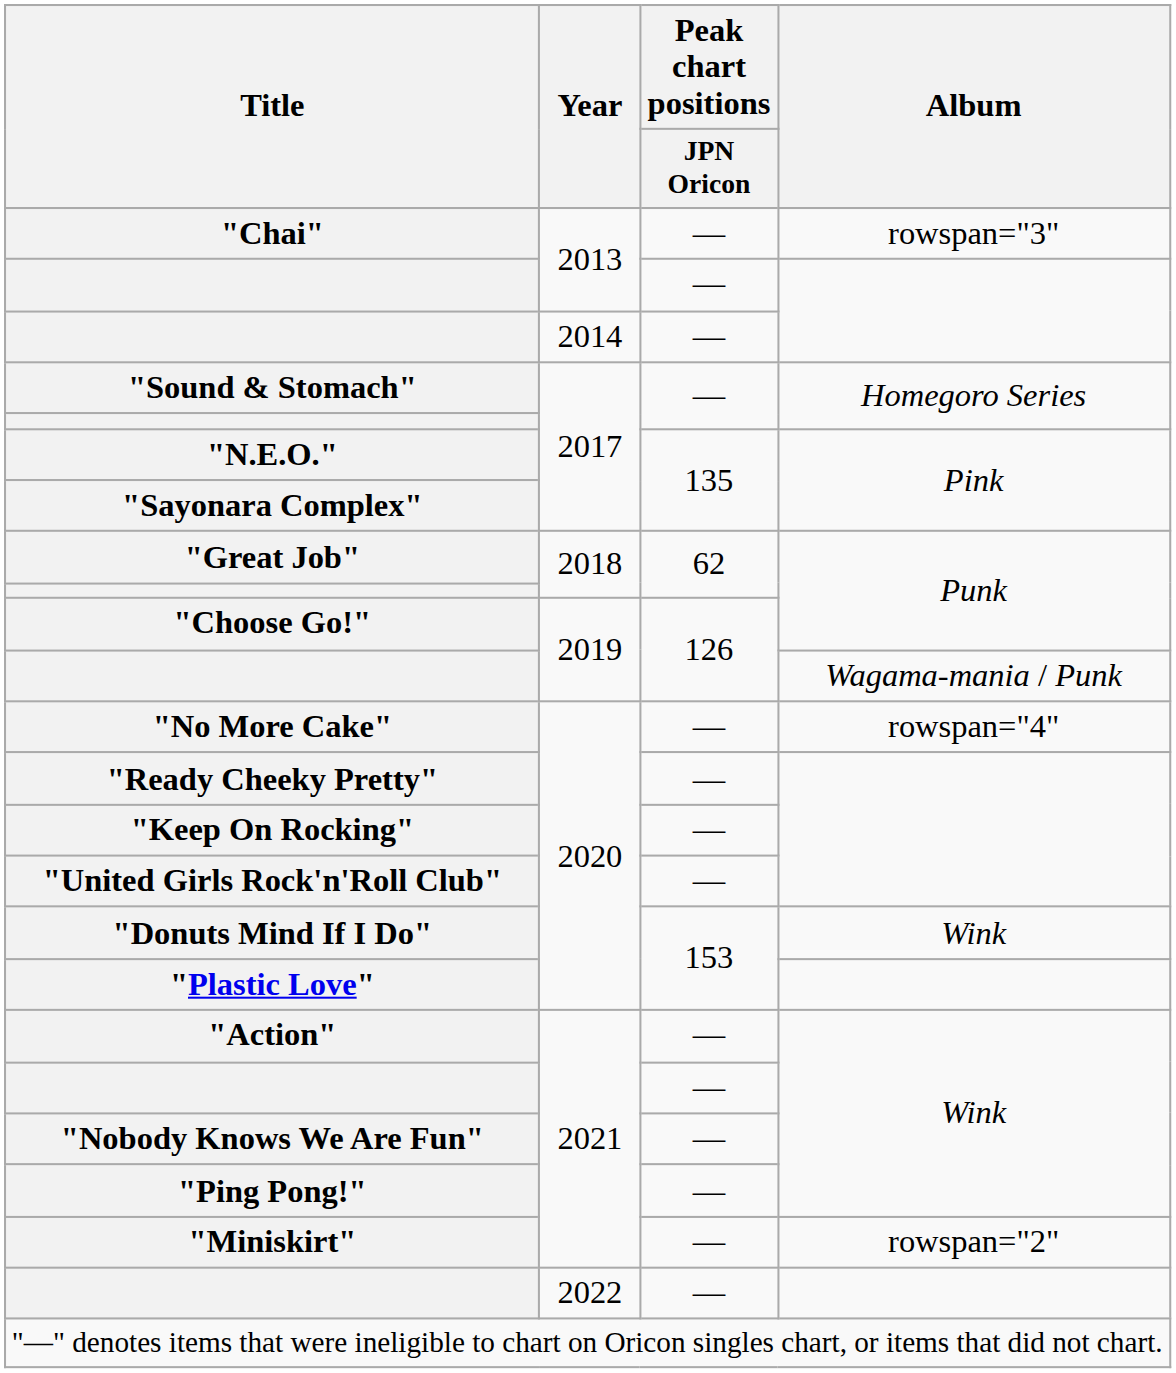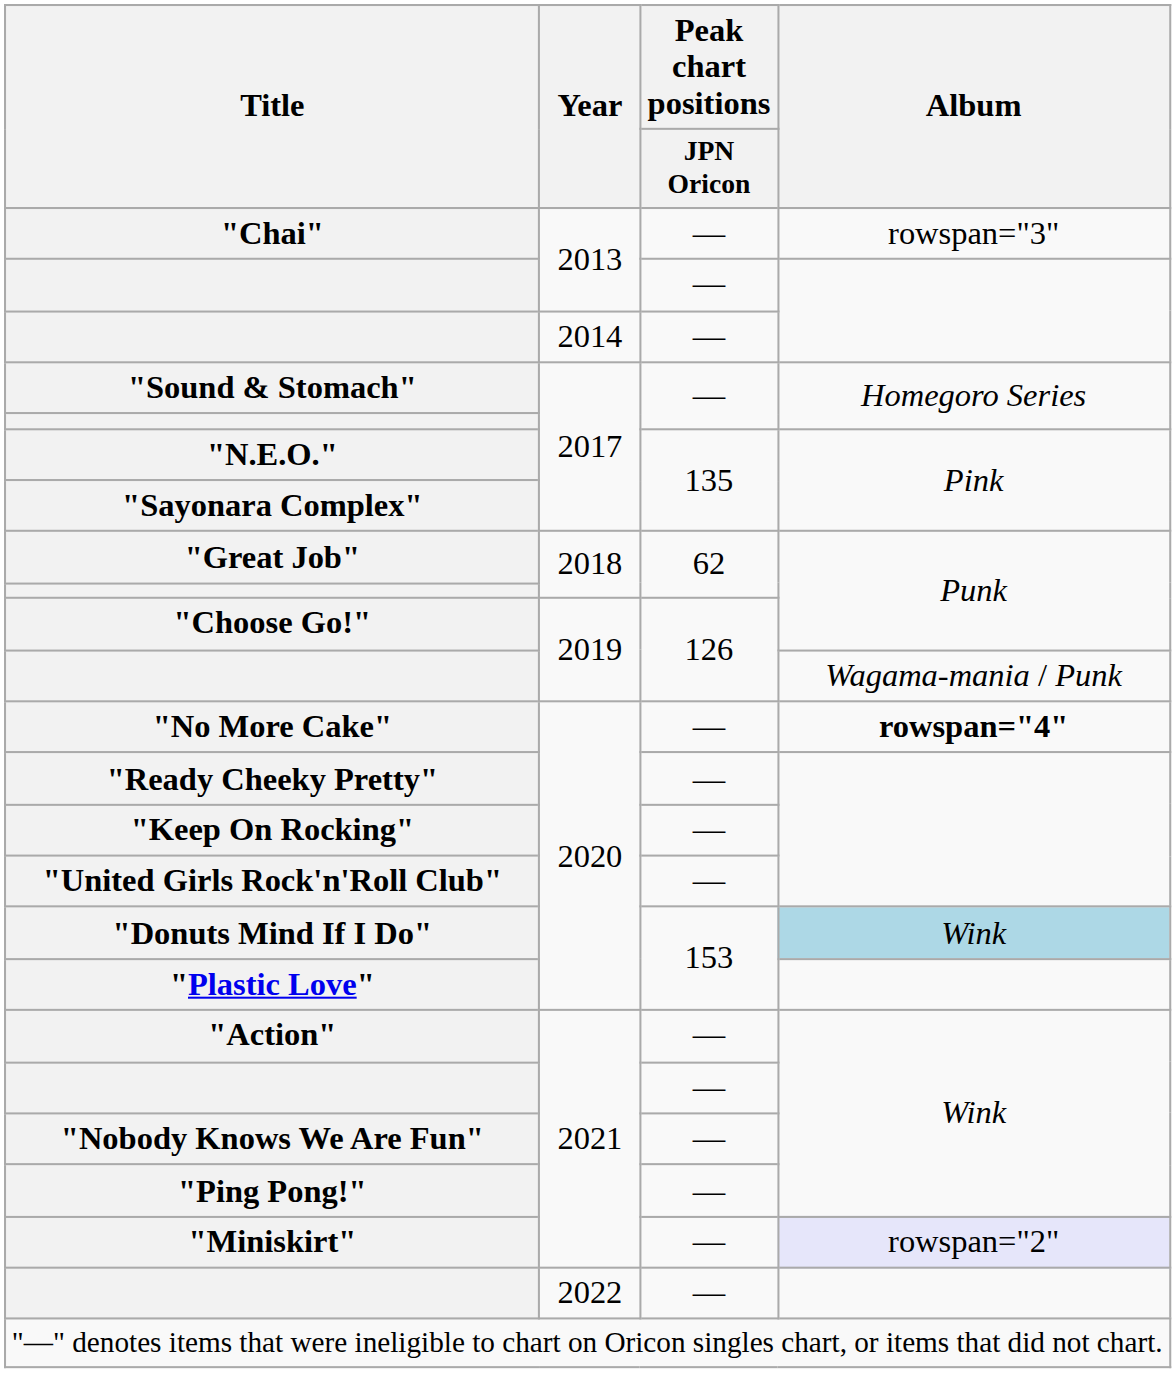(974, 726) normal -> (974, 726) bold
(974, 932) no background -> (974, 932) lightblue background
(974, 1241) no background -> (974, 1241) lavender background
